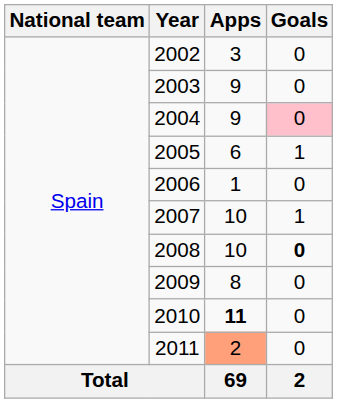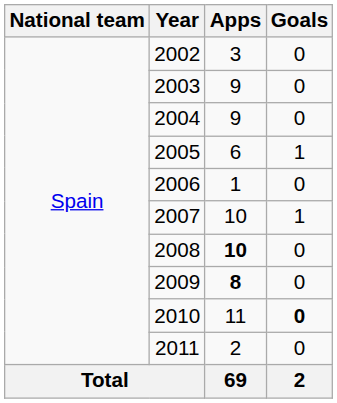(299, 119) pink background -> (299, 119) no background
(235, 250) normal -> (235, 250) bold
(299, 250) bold -> (299, 250) normal
(235, 282) normal -> (235, 282) bold
(235, 315) bold -> (235, 315) normal
(299, 315) normal -> (299, 315) bold
(235, 348) lightsalmon background -> (235, 348) no background
